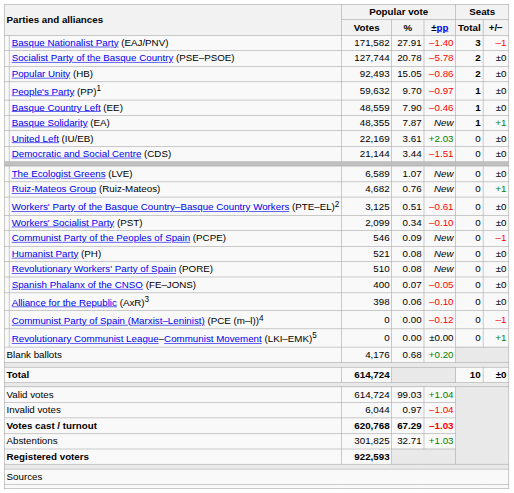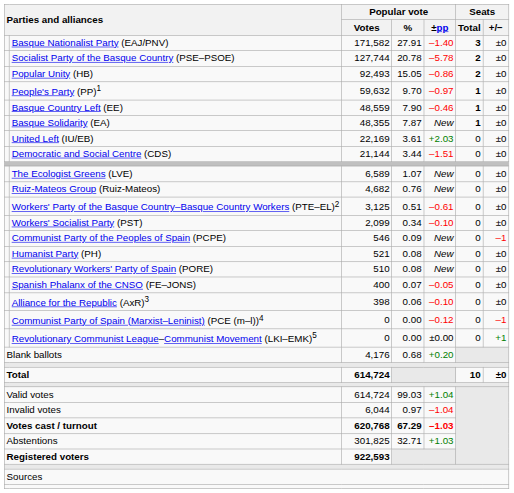(501, 43) –1 -> (501, 43) ±0
(501, 123) +1 -> (501, 123) ±0
(501, 189) +1 -> (501, 189) ±0
